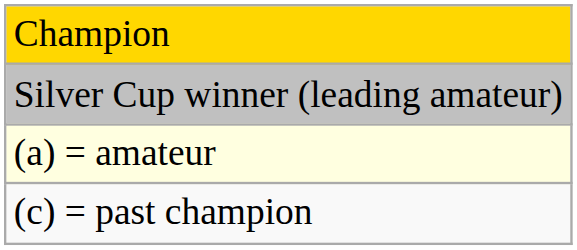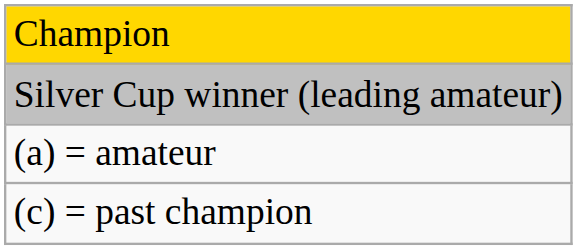(115, 152) lightyellow background -> (115, 152) no background
